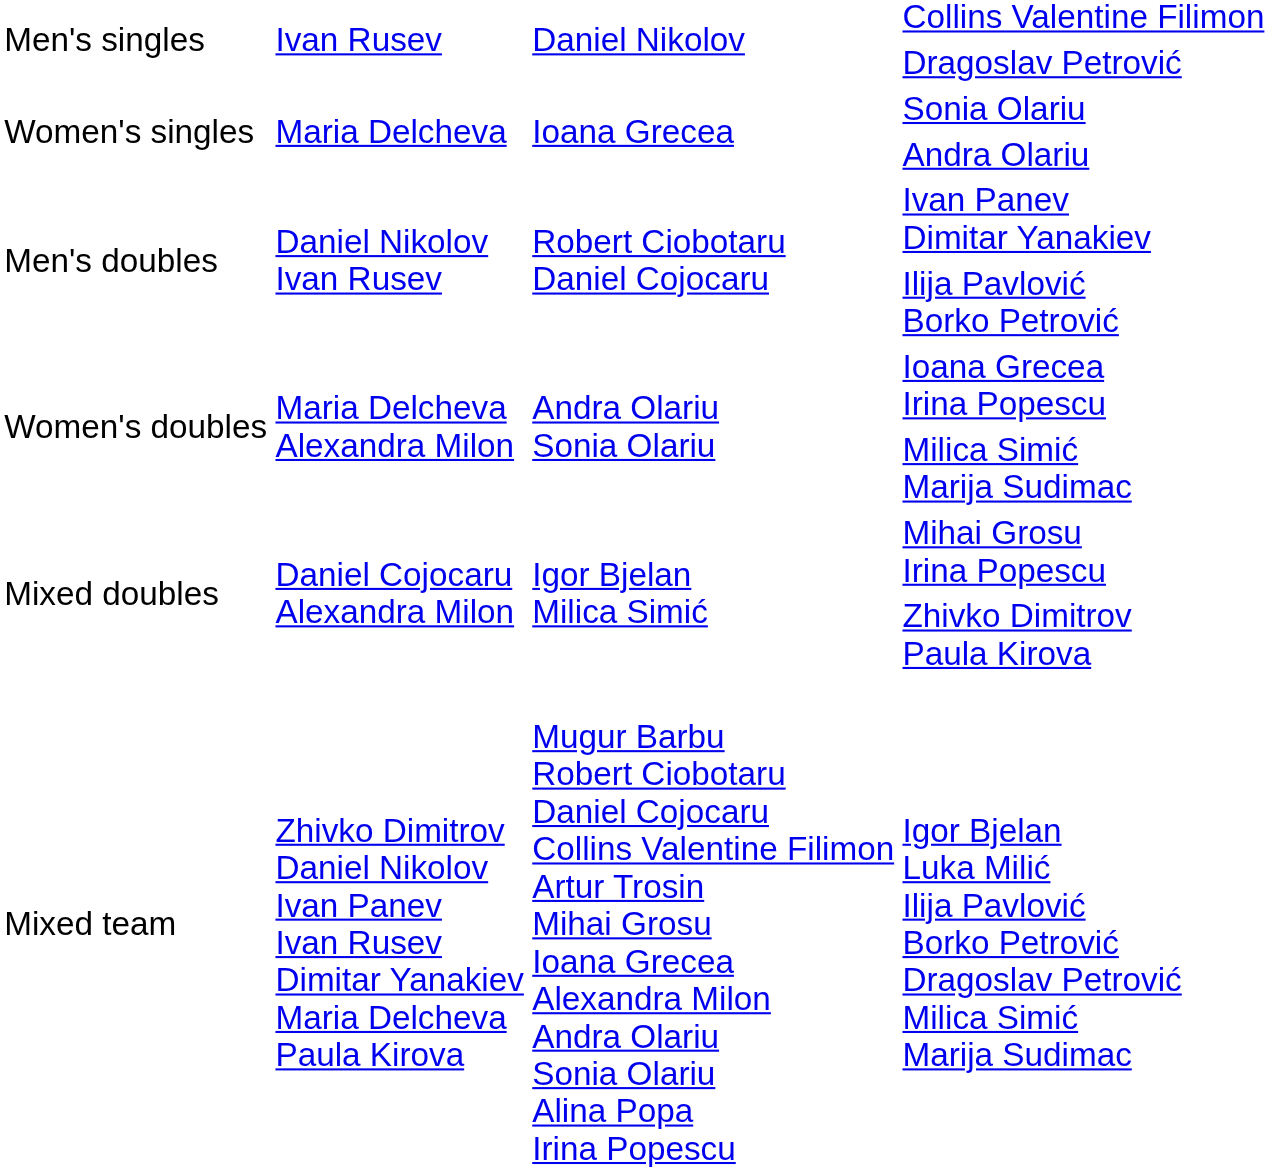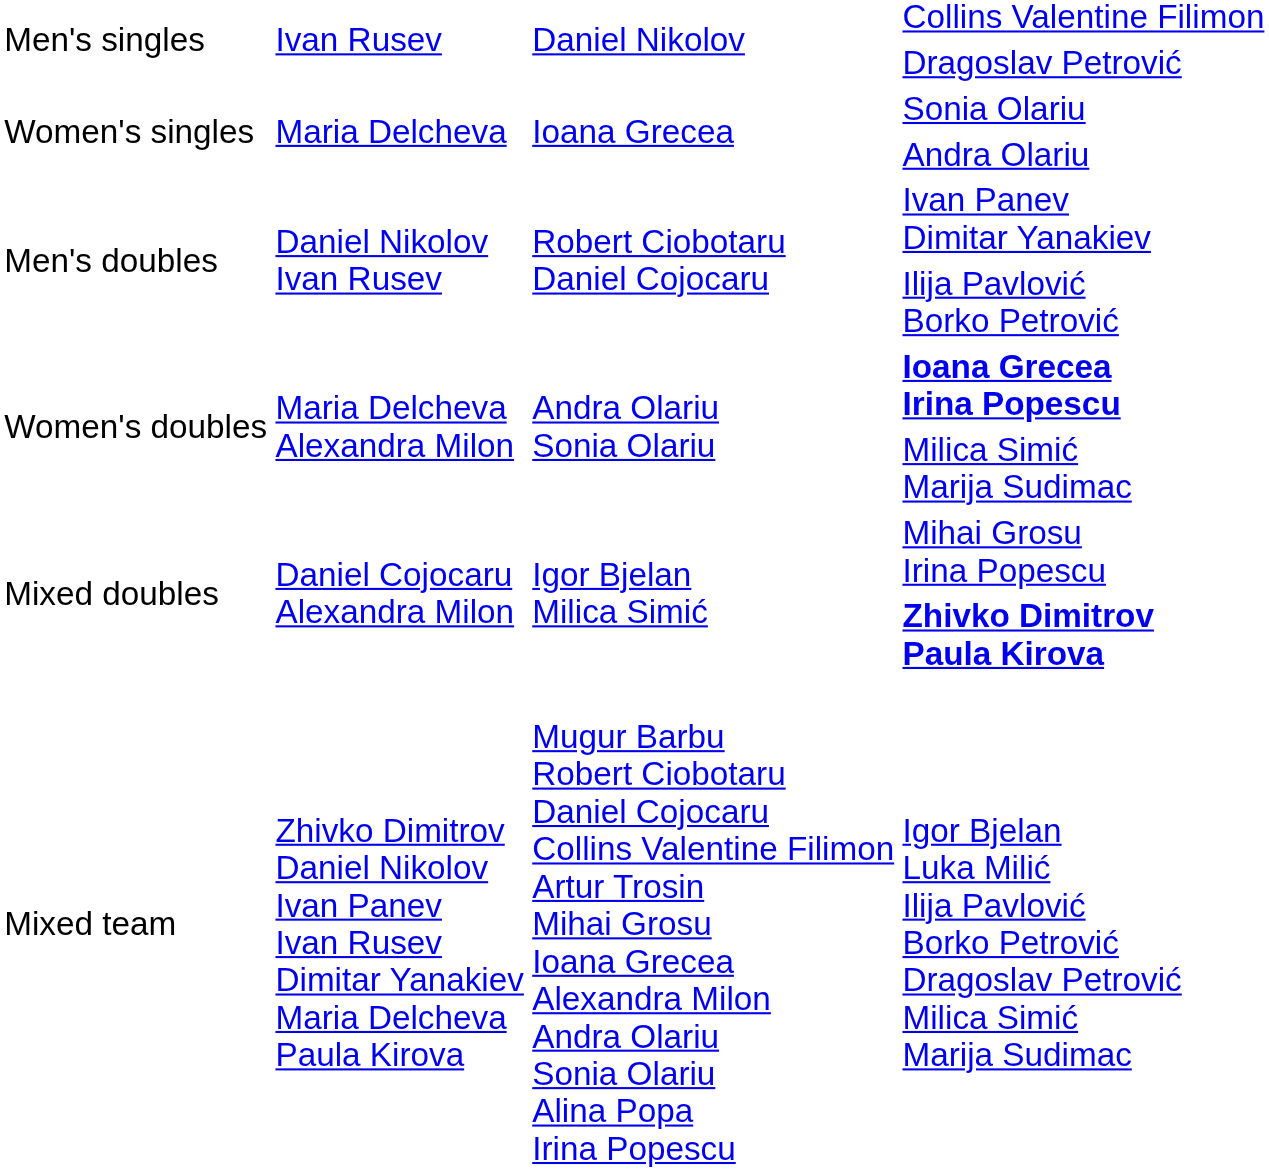(1004, 385) normal -> (1012, 385) bold
(1017, 635) normal -> (1028, 635) bold
